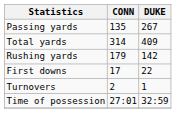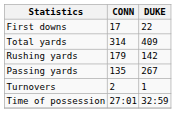rows swapped: (37, 71) <-> (42, 27)
